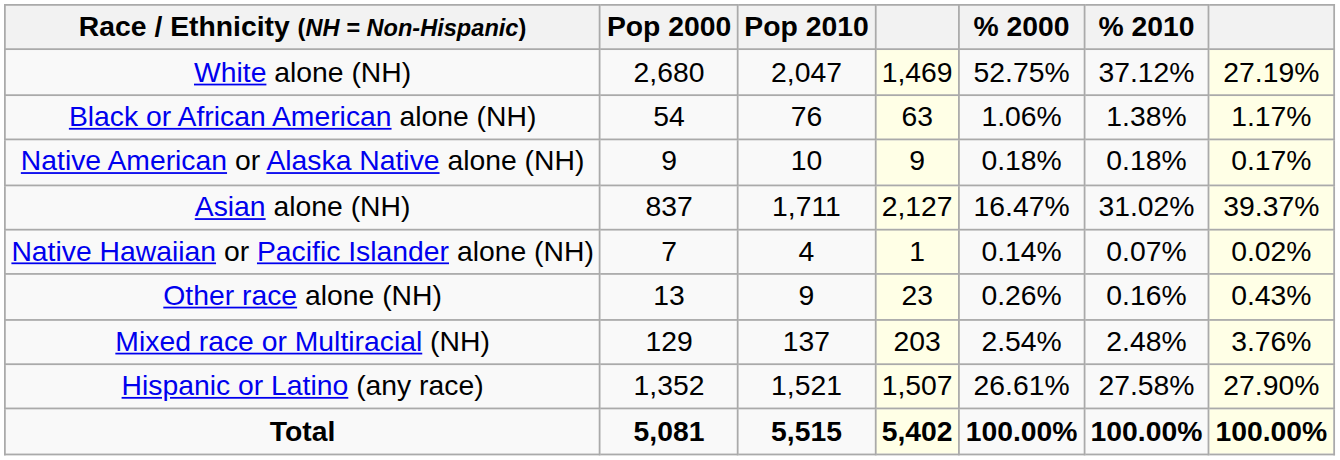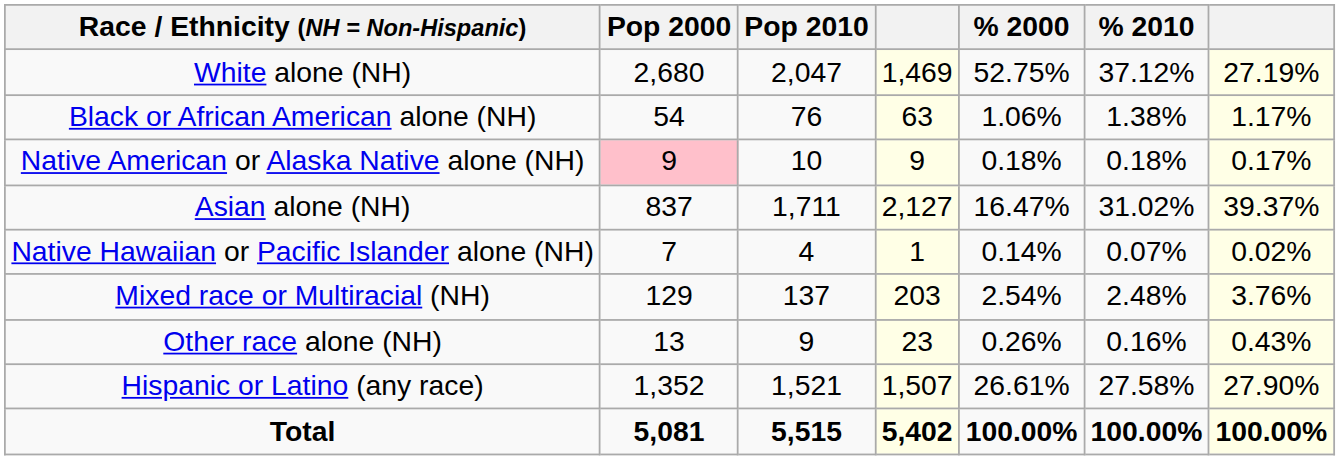(669, 161) no background -> (669, 161) pink background
rows swapped: (303, 296) <-> (303, 341)
